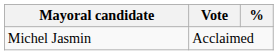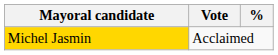(49, 38) no background -> (49, 38) gold background
